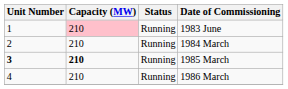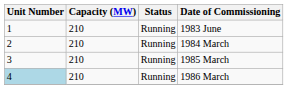(76, 28) pink background -> (76, 28) no background
(9, 60) bold -> (9, 60) normal
(76, 60) bold -> (76, 60) normal
(9, 76) no background -> (9, 76) lightblue background
